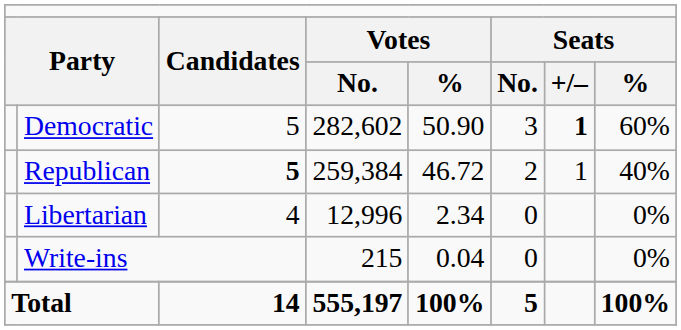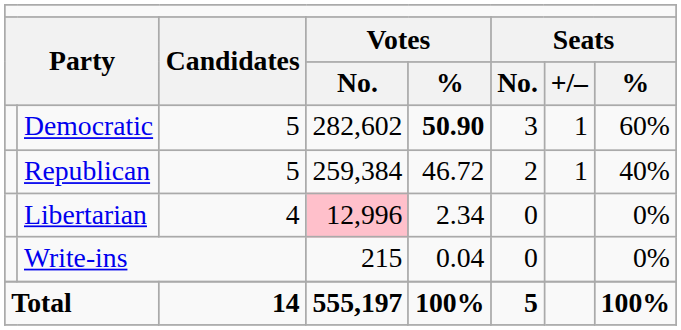(453, 127) normal -> (453, 127) bold
(581, 127) bold -> (581, 127) normal
(293, 170) bold -> (293, 170) normal
(364, 214) no background -> (364, 214) pink background
